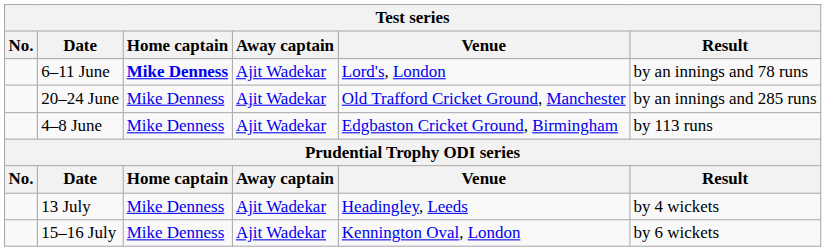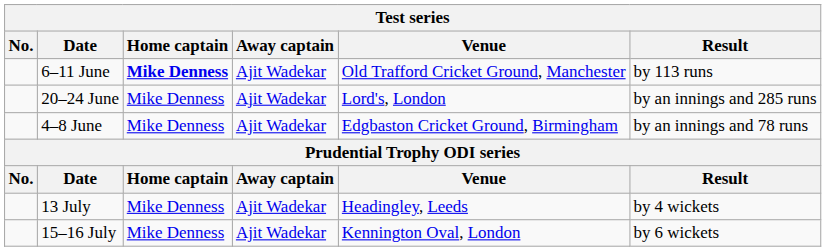(394, 71) Lord's, London -> (484, 71) Old Trafford Cricket Ground, Manchester
(721, 71) by an innings and 78 runs -> (673, 71) by 113 runs
(484, 98) Old Trafford Cricket Ground, Manchester -> (394, 98) Lord's, London
(673, 125) by 113 runs -> (721, 125) by an innings and 78 runs
